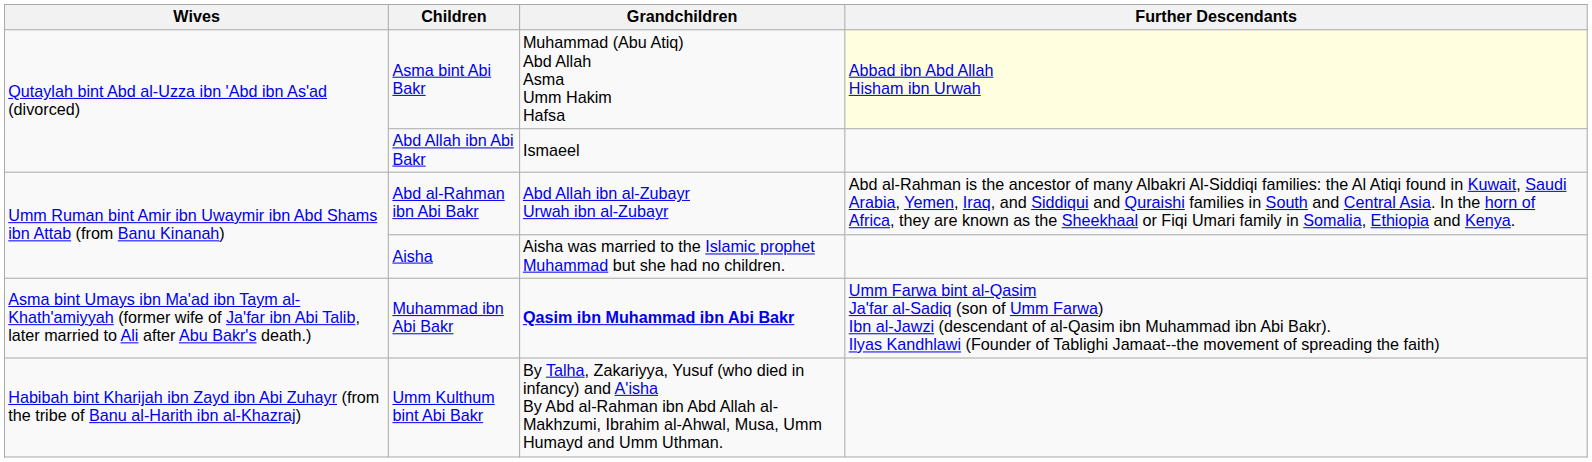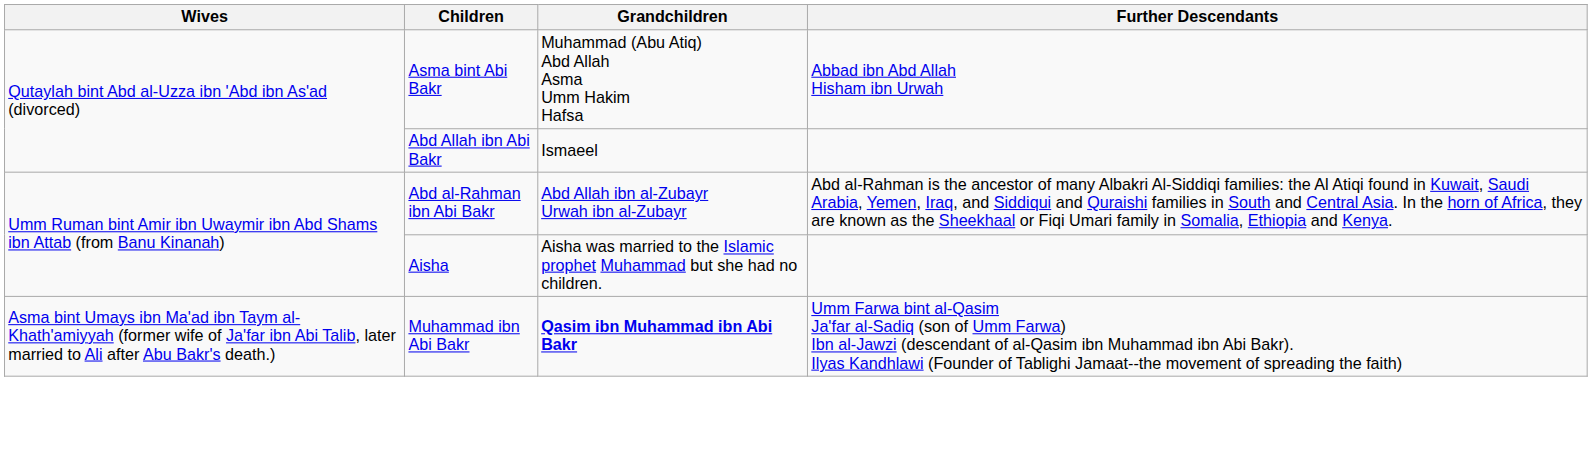(921, 79) lightyellow background -> (884, 79) no background
- row: (444, 407)
